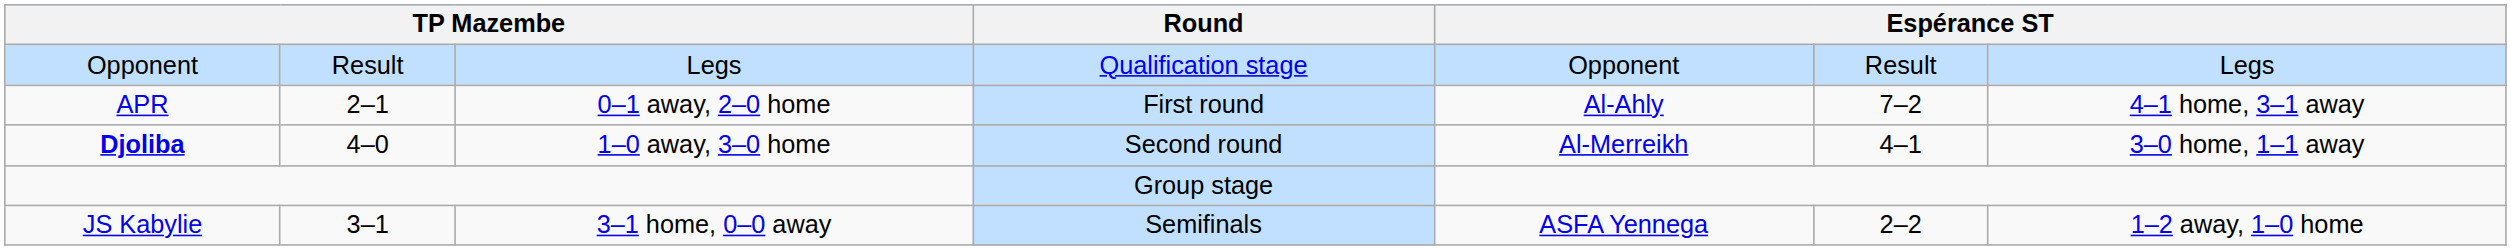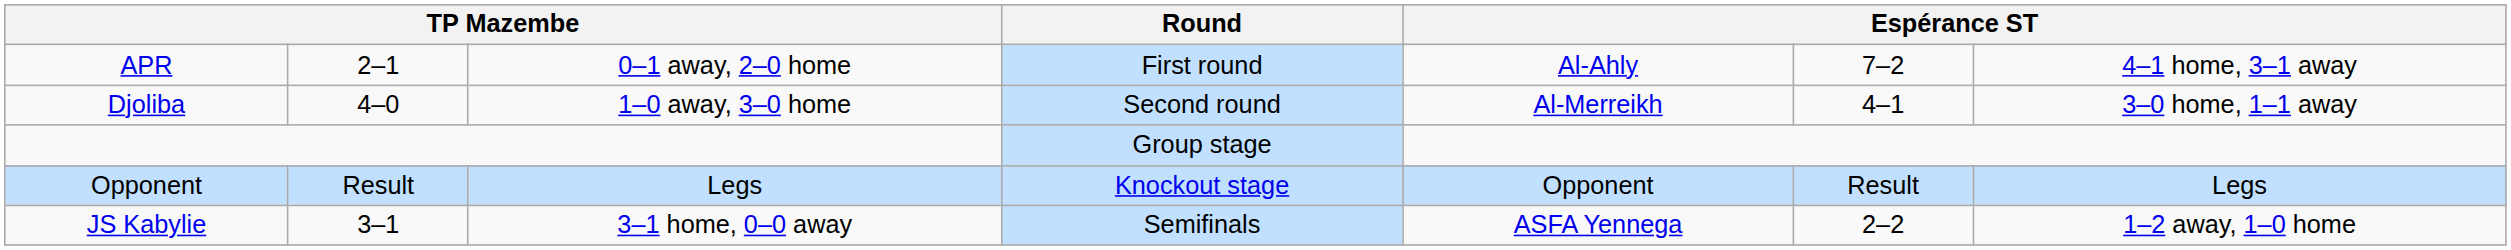- row: (1204, 64)
(142, 144) bold -> (147, 104) normal
+ row: (1202, 184)
